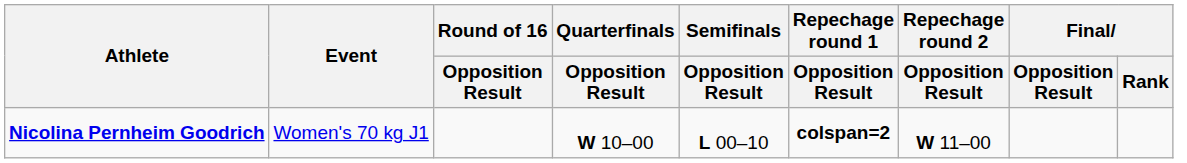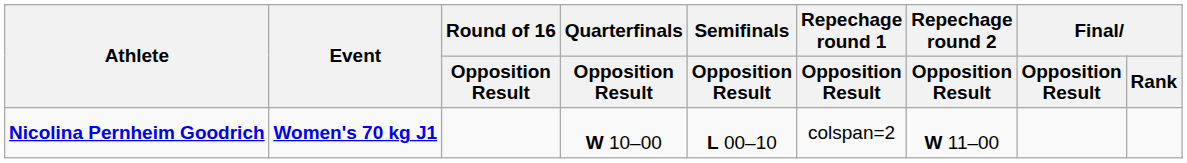(351, 133) normal -> (355, 133) bold
(843, 133) bold -> (852, 133) normal
